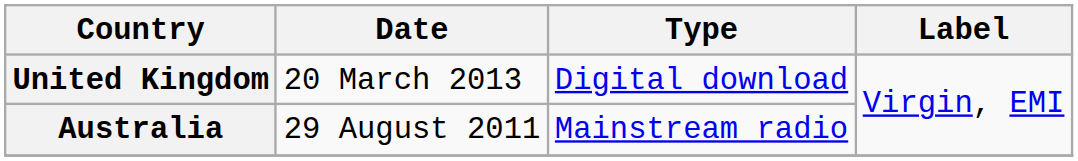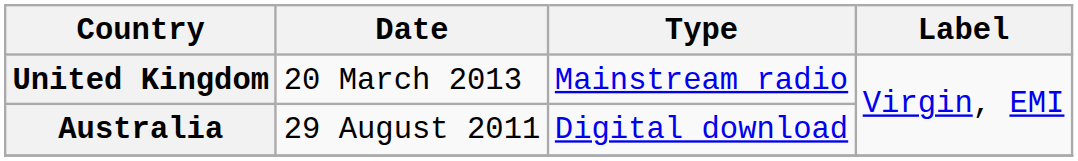(702, 80) Digital download -> (702, 80) Mainstream radio
(702, 130) Mainstream radio -> (702, 130) Digital download
